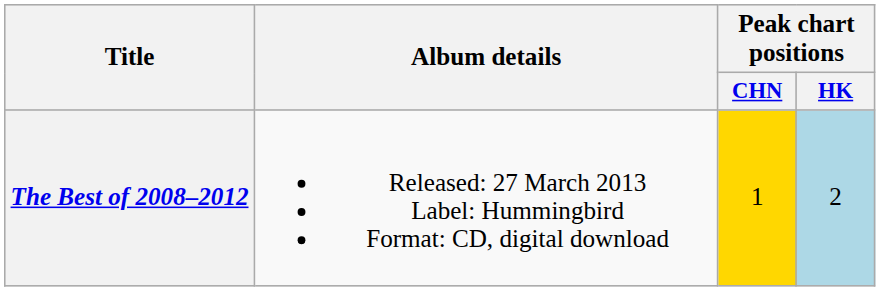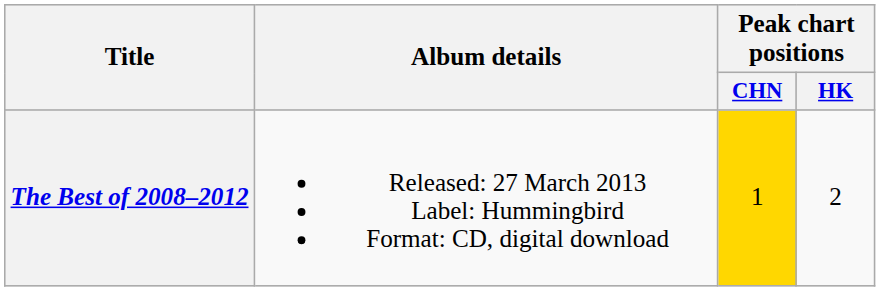(836, 197) lightblue background -> (836, 197) no background
